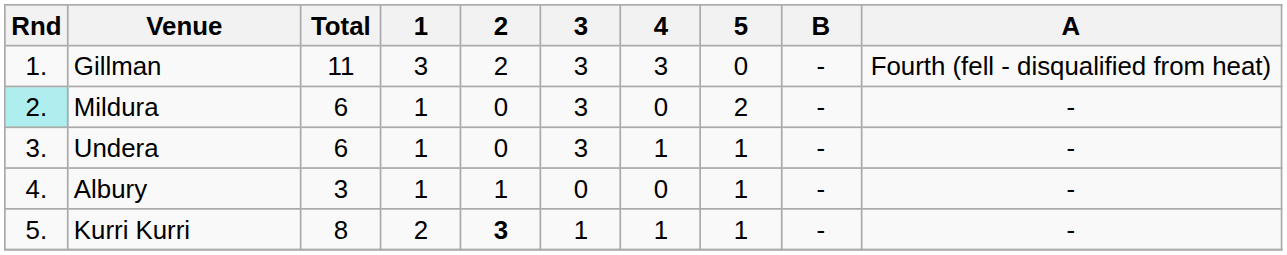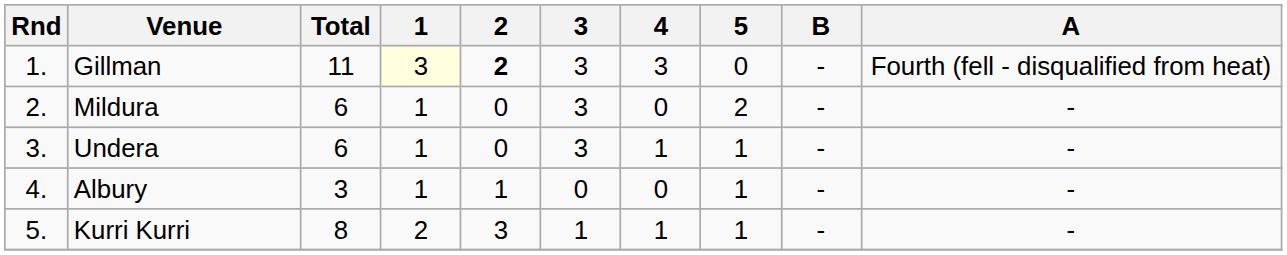(421, 66) no background -> (421, 66) lightyellow background
(501, 66) normal -> (501, 66) bold
(36, 107) paleturquoise background -> (36, 107) no background
(501, 230) bold -> (501, 230) normal
